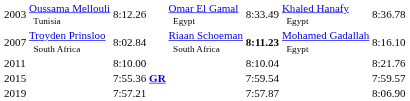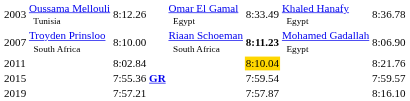(130, 42) 8:02.84 -> (130, 42) 8:10.00
(389, 42) 8:16.10 -> (389, 42) 8:06.90
(130, 63) 8:10.00 -> (130, 63) 8:02.84
(262, 63) no background -> (262, 63) gold background
(389, 93) 8:06.90 -> (389, 93) 8:16.10
